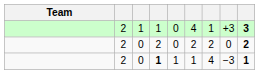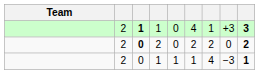(141, 28) normal -> (141, 28) bold
(141, 45) normal -> (141, 45) bold
(158, 61) bold -> (158, 61) normal
